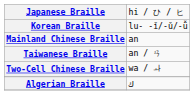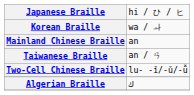(158, 26) lu- -ǐ/-ǔ/-ǚ -> (145, 27) wa / ㅘ
(145, 69) wa / ㅘ -> (158, 70) lu- -ǐ/-ǔ/-ǚ
